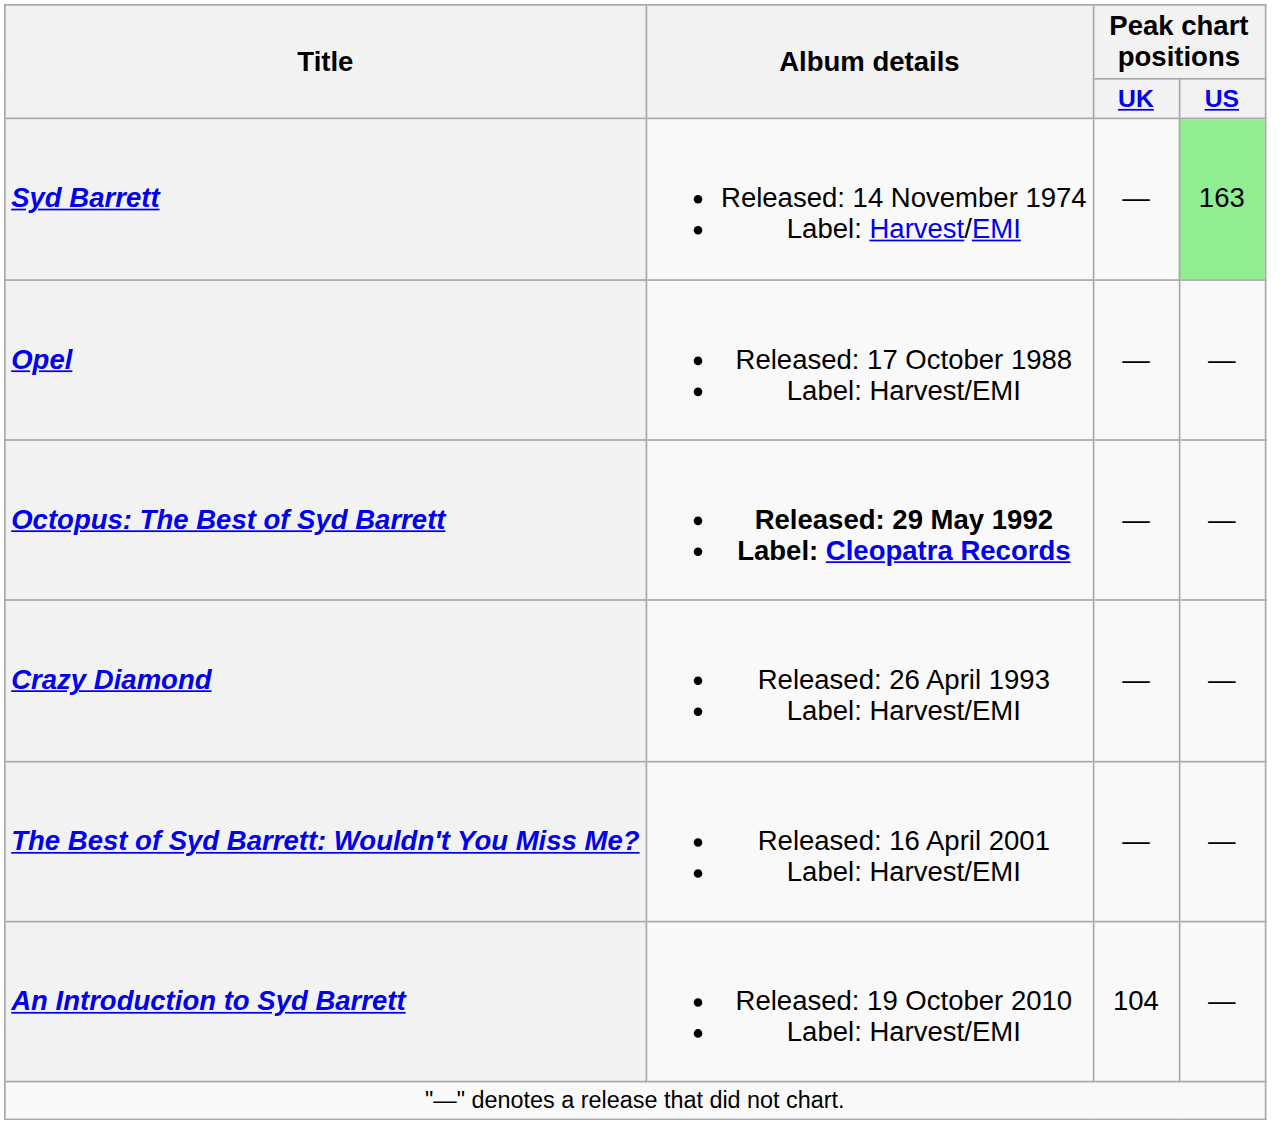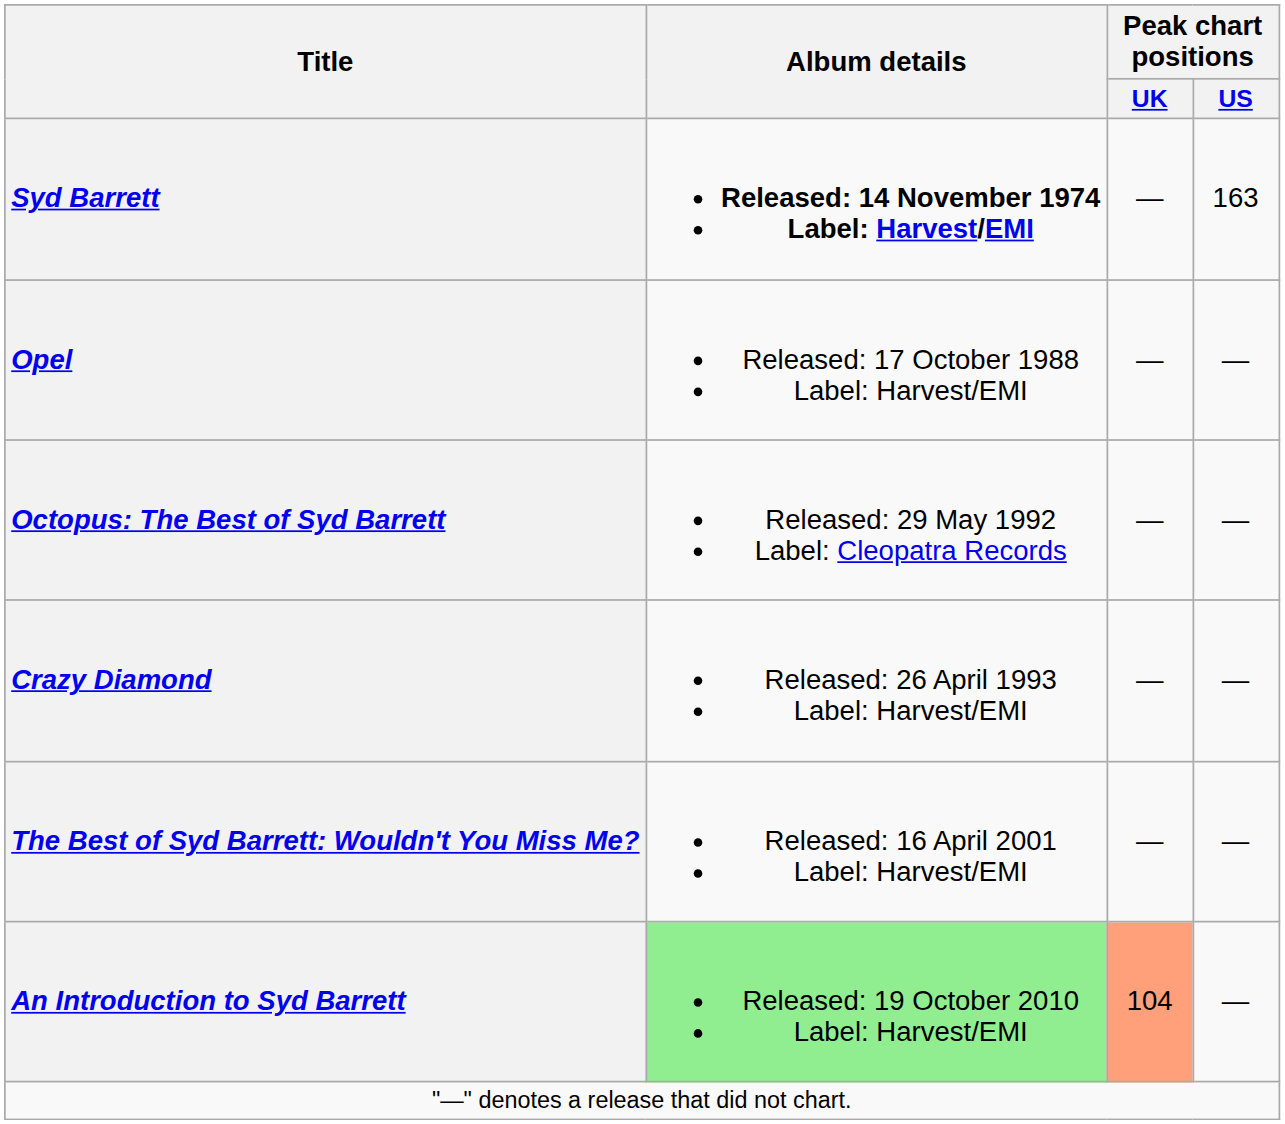(869, 214) normal -> (876, 214) bold
(1222, 198) lightgreen background -> (1236, 198) no background
(869, 536) bold -> (876, 536) normal
(869, 1017) no background -> (876, 1017) lightgreen background
(1136, 1001) no background -> (1150, 1001) lightsalmon background
